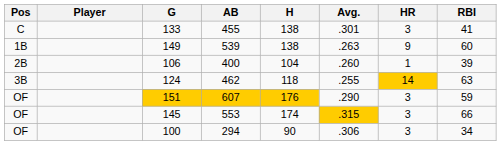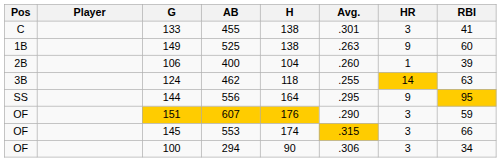(231, 47) 539 -> (231, 47) 525
+ row: (172, 98)
